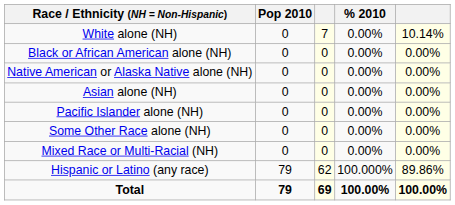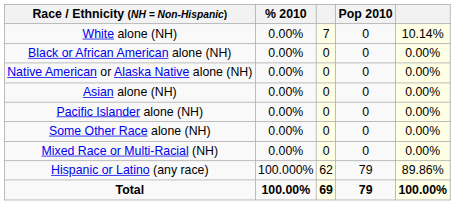columns swapped: (285, 14) <-> (365, 14)
